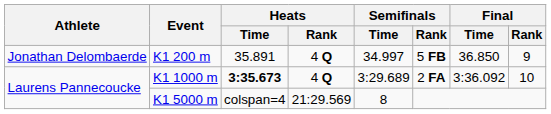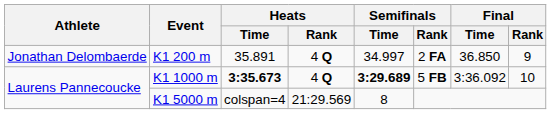(431, 57) 5 FB -> (432, 57) 2 FA
(384, 78) normal -> (384, 78) bold
(431, 78) 2 FA -> (432, 78) 5 FB
